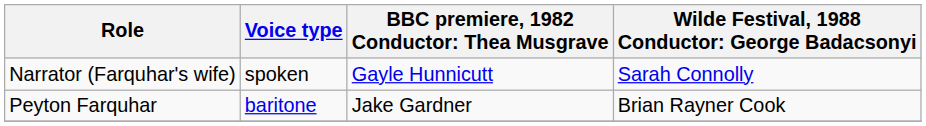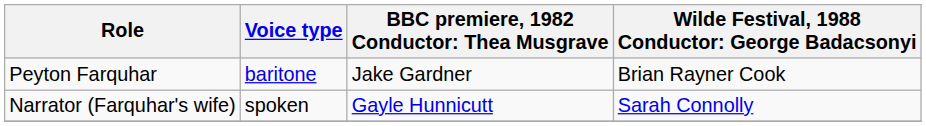rows swapped: (83, 105) <-> (122, 74)
